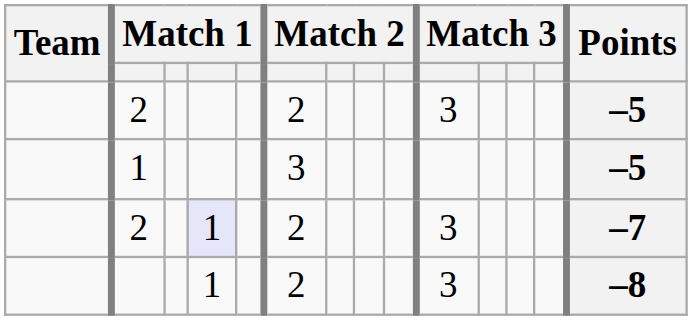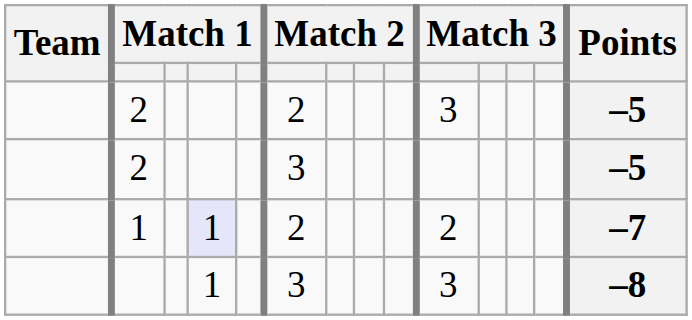(139, 168) 1 -> (139, 168) 2
(139, 226) 2 -> (139, 226) 1
(448, 226) 3 -> (448, 226) 2
(296, 285) 2 -> (296, 285) 3
